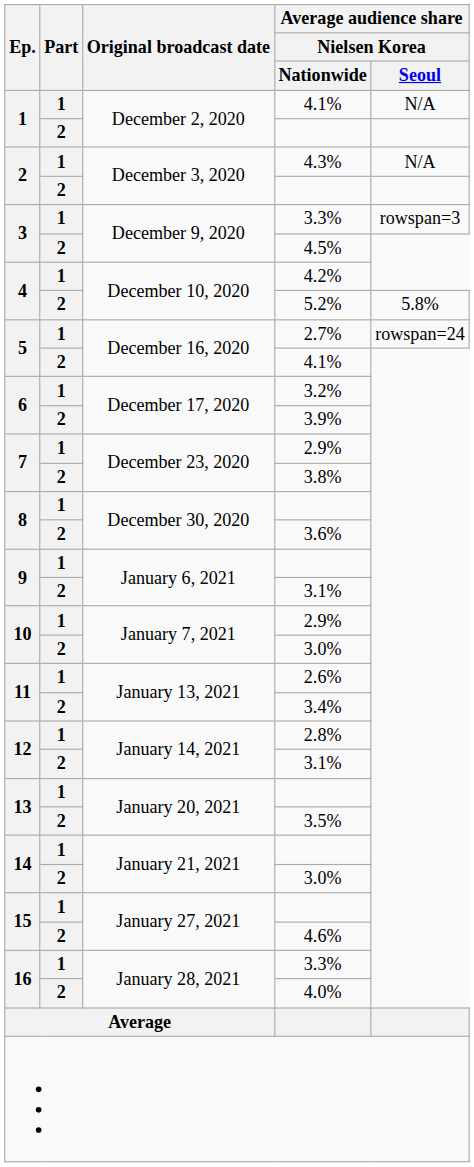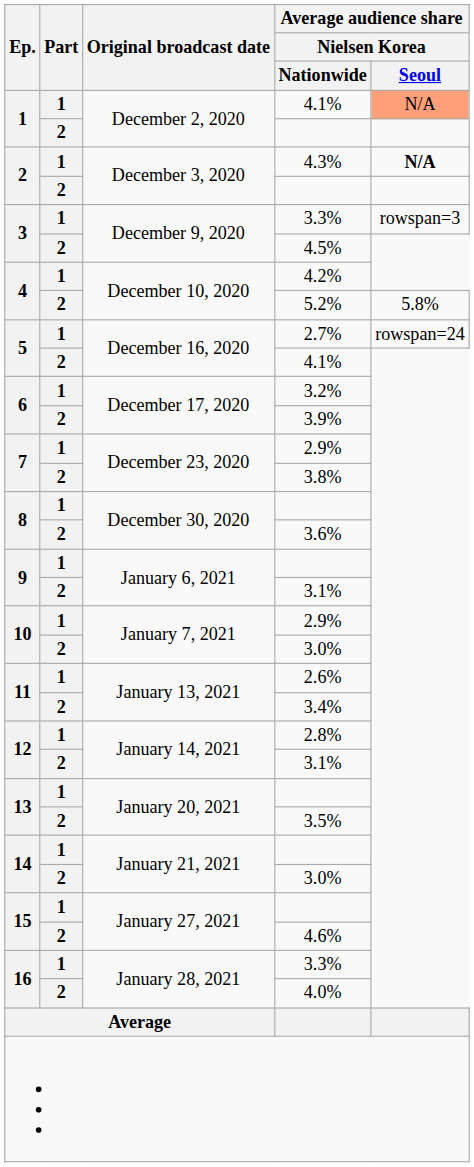(420, 104) no background -> (420, 104) lightsalmon background
(420, 161) normal -> (420, 161) bold
